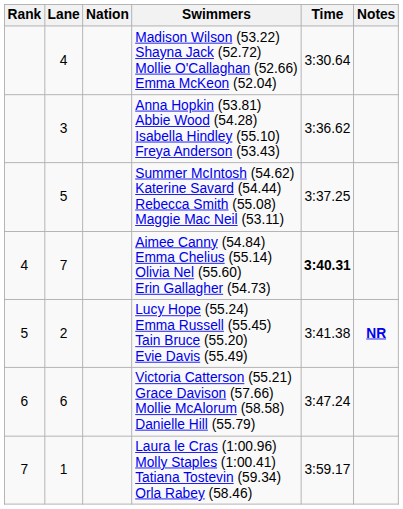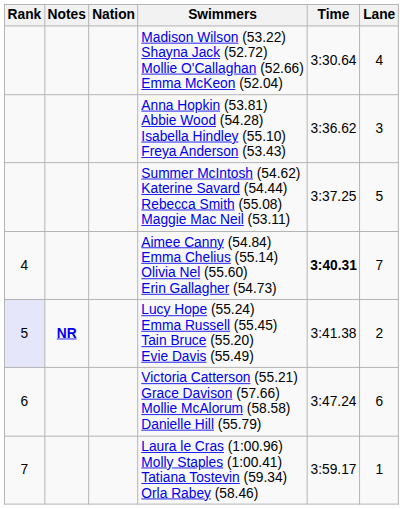columns swapped: (64, 15) <-> (376, 15)
(24, 333) no background -> (24, 333) lavender background
